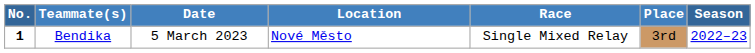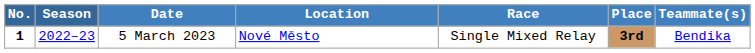columns swapped: (719, 16) <-> (83, 16)
(664, 37) normal -> (632, 37) bold
